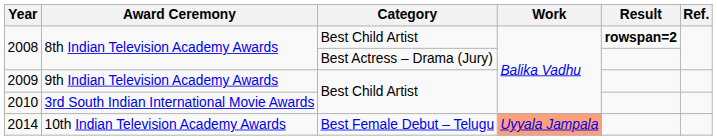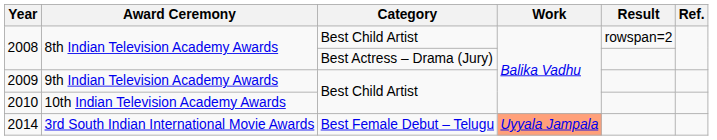(641, 37) bold -> (638, 37) normal
(179, 102) 3rd South Indian International Movie Awards -> (165, 102) 10th Indian Television Academy Awards
(165, 124) 10th Indian Television Academy Awards -> (179, 124) 3rd South Indian International Movie Awards
